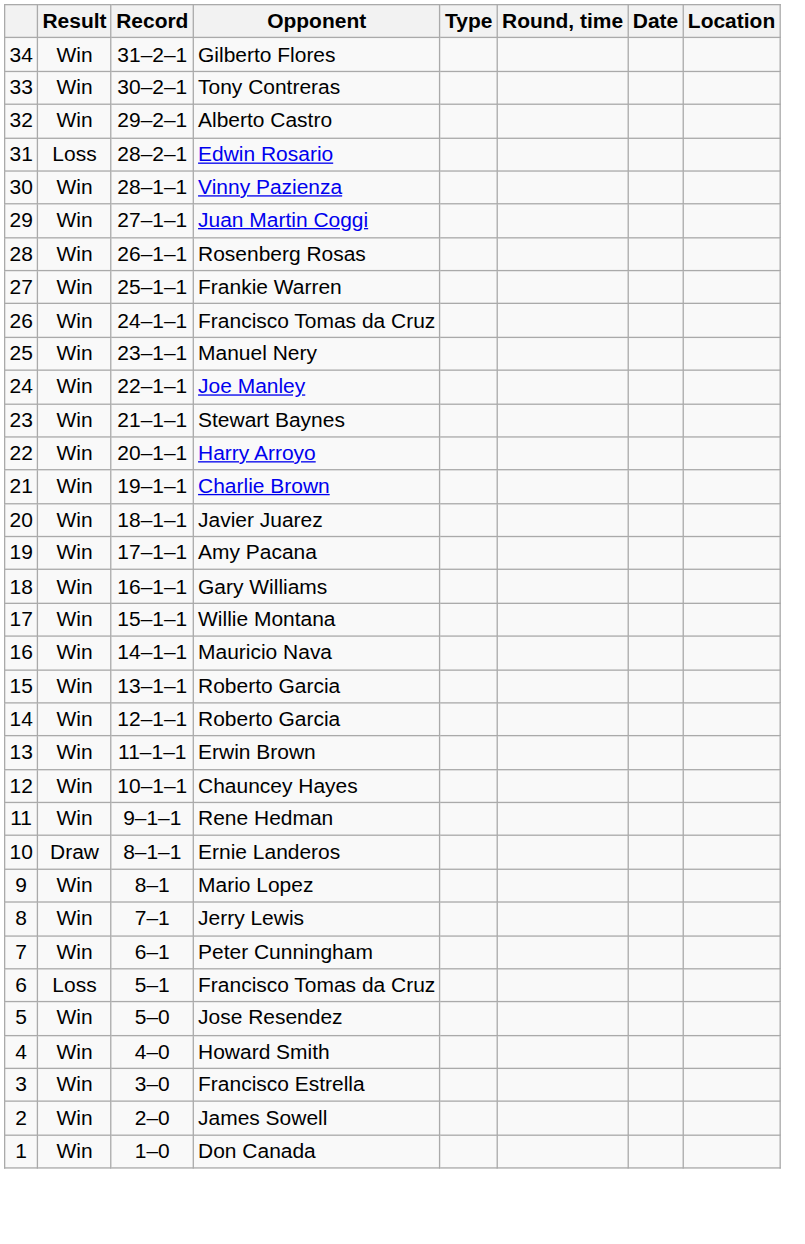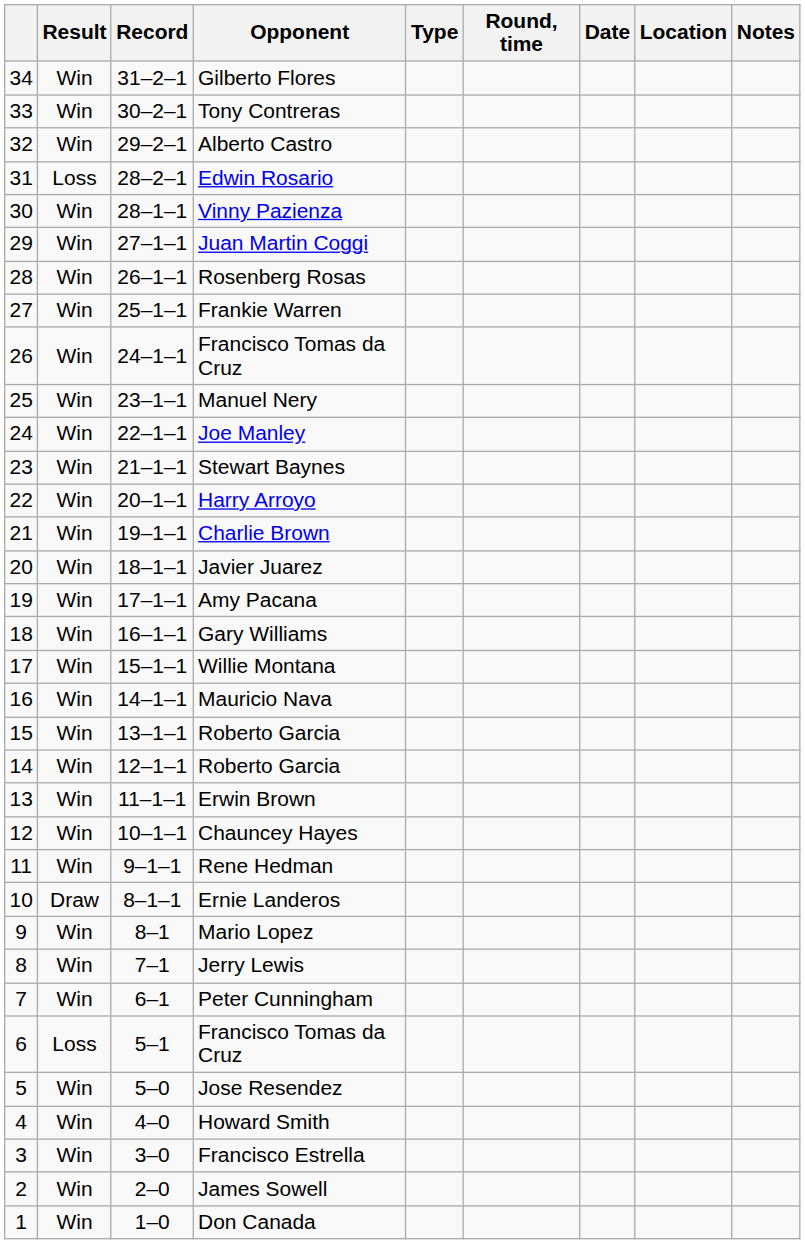+ column: (766, 32)
